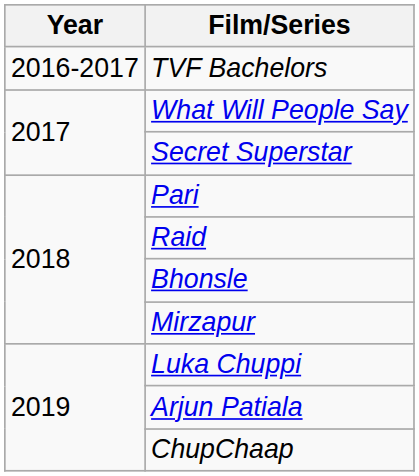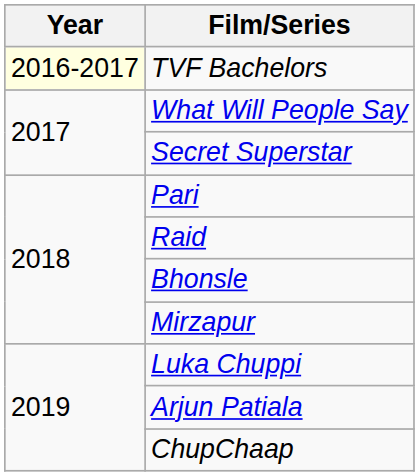(75, 68) no background -> (75, 68) lightyellow background
